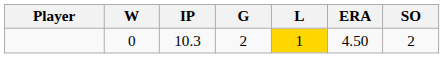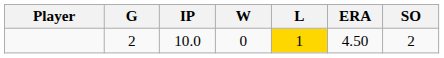columns swapped: (243, 16) <-> (132, 16)
(188, 40) 10.3 -> (188, 40) 10.0
